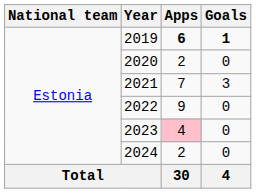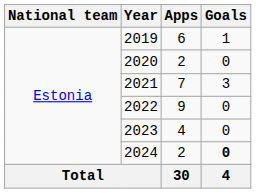(181, 39) bold -> (181, 39) normal
(226, 39) bold -> (226, 39) normal
(181, 130) pink background -> (181, 130) no background
(226, 153) normal -> (226, 153) bold
